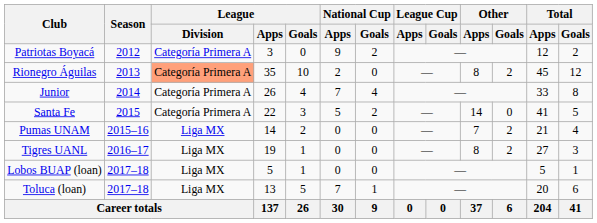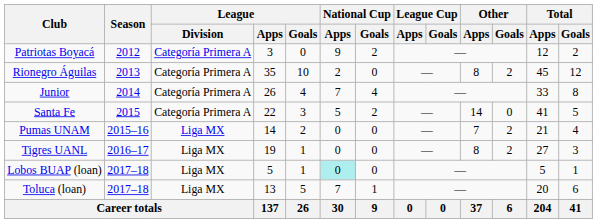(203, 73) lightsalmon background -> (203, 73) no background
(338, 170) no background -> (338, 170) paleturquoise background
